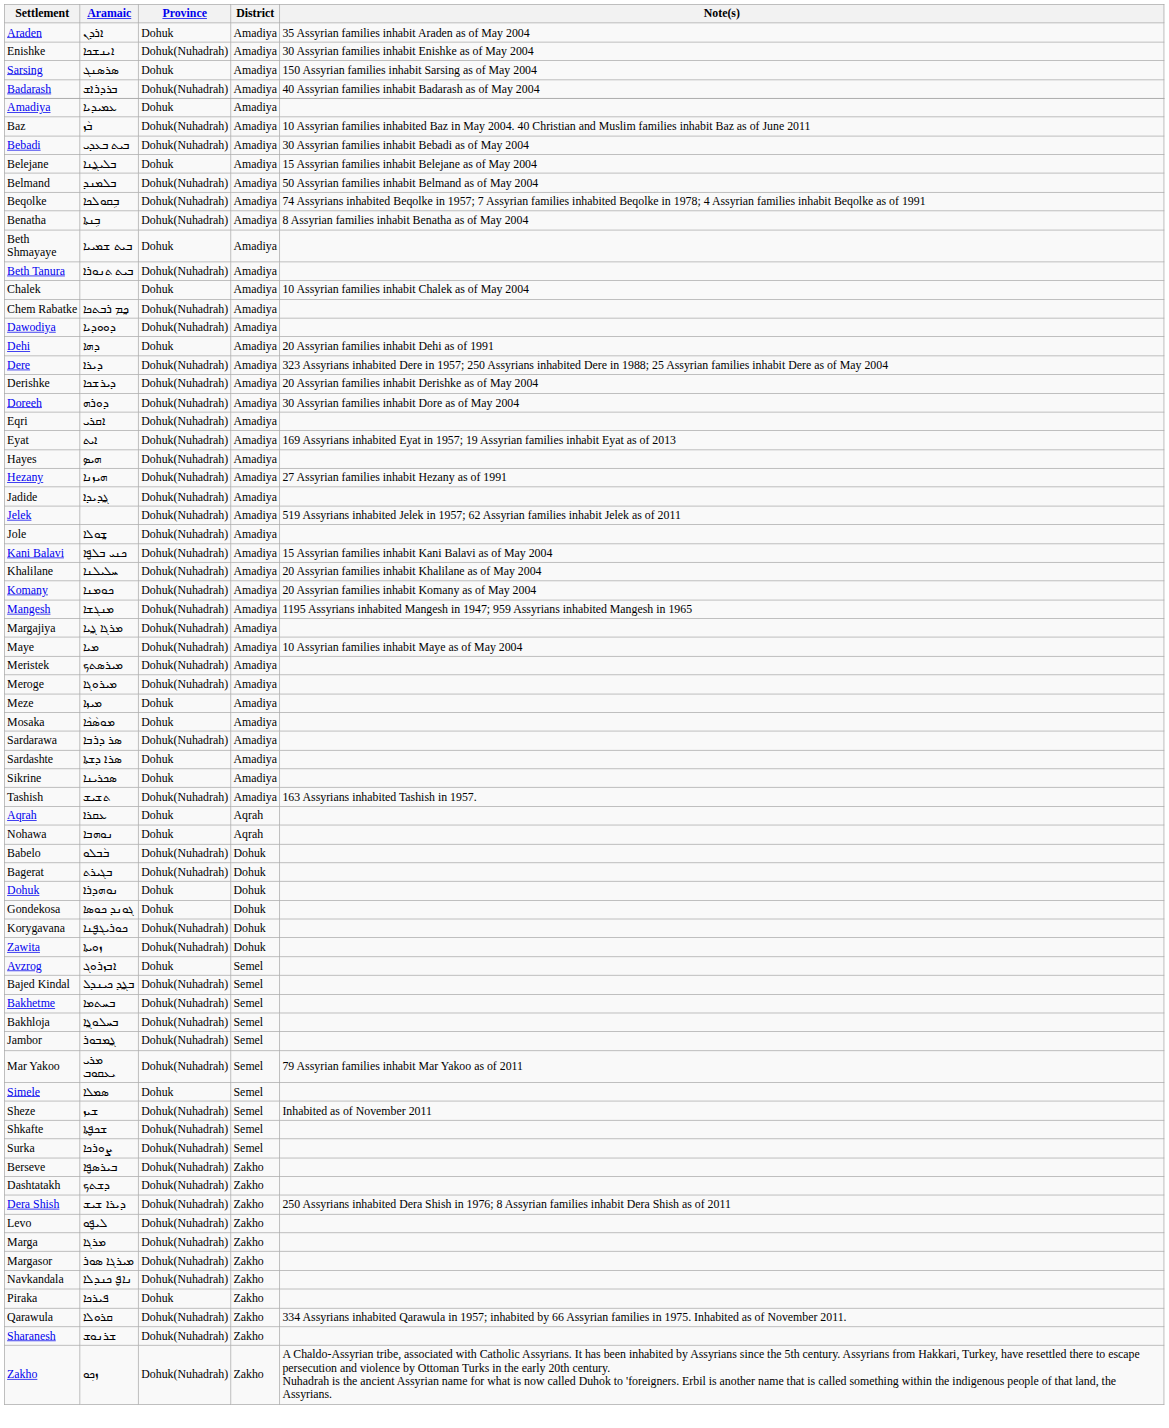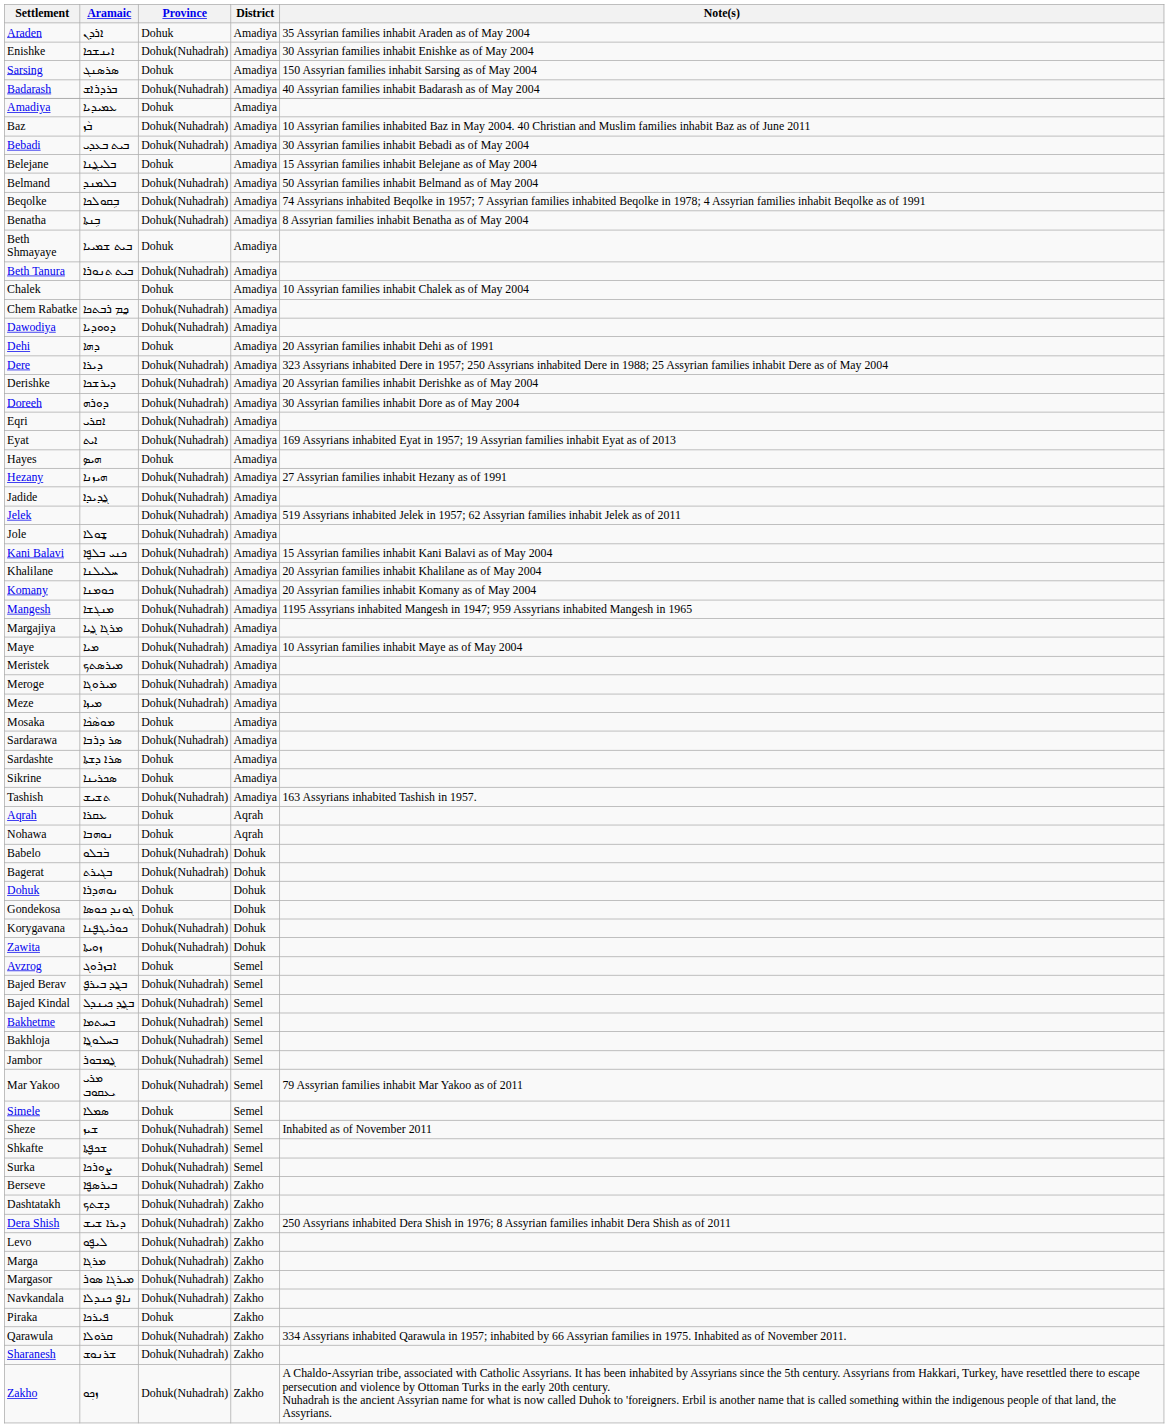(185, 459) Dohuk(Nuhadrah) -> (157, 459) Dohuk
(157, 703) Dohuk -> (185, 703) Dohuk(Nuhadrah)
+ row: (37, 984)
